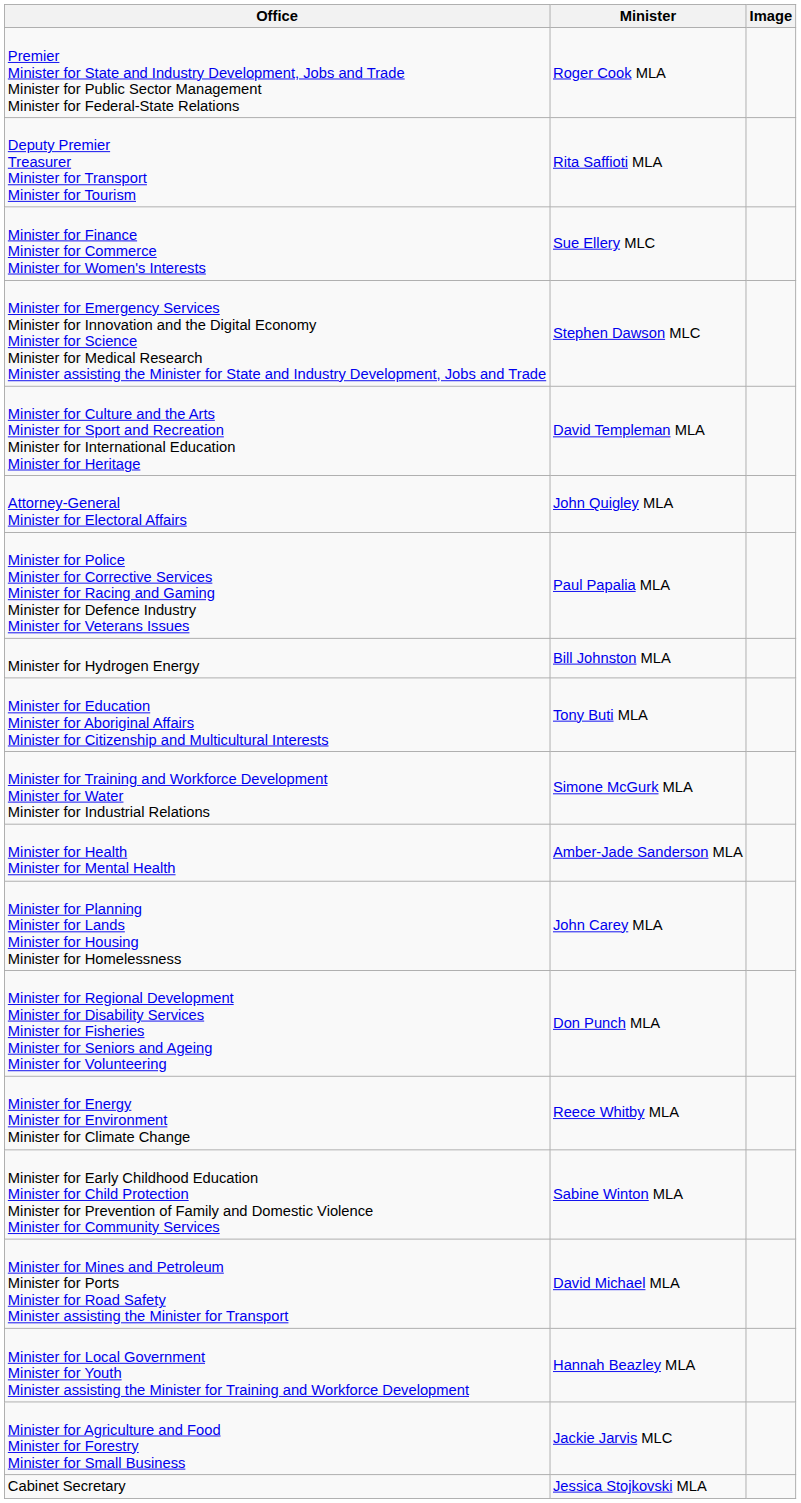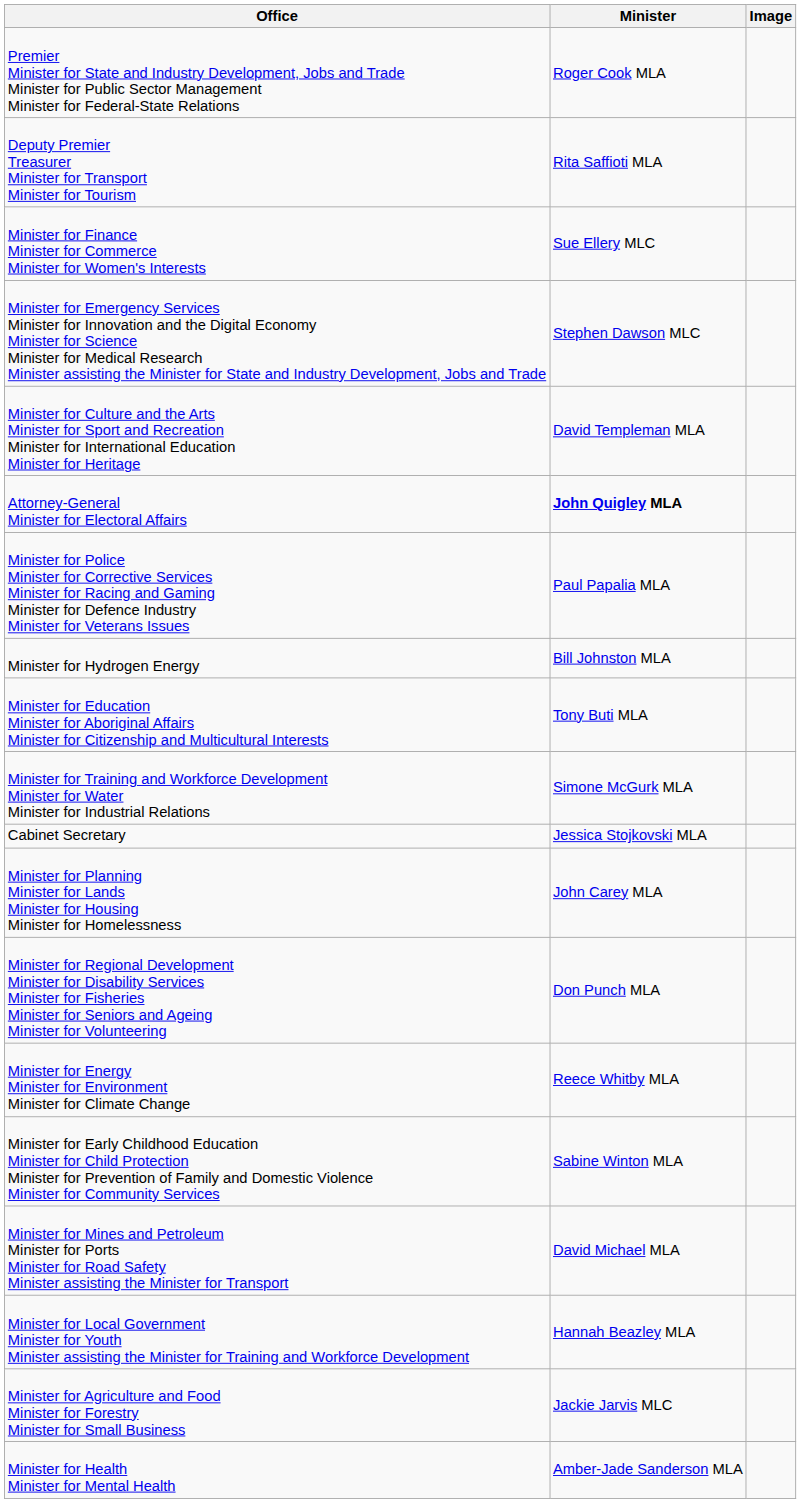(613, 504) normal -> (618, 504) bold
rows swapped: (92, 860) <-> (67, 1486)
